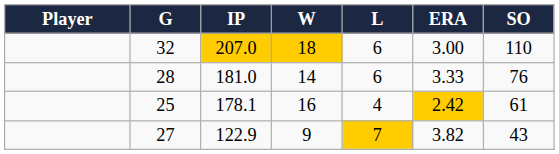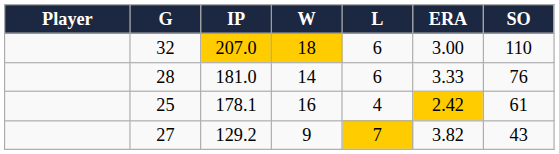(236, 134) 122.9 -> (236, 134) 129.2
